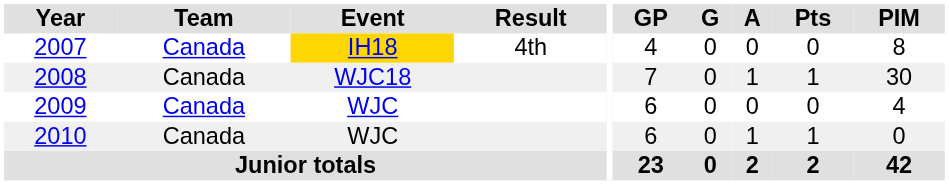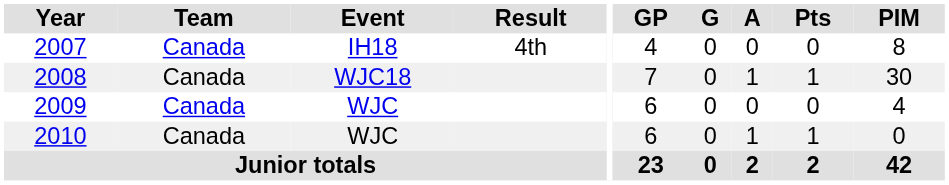(373, 47) gold background -> (373, 47) no background
